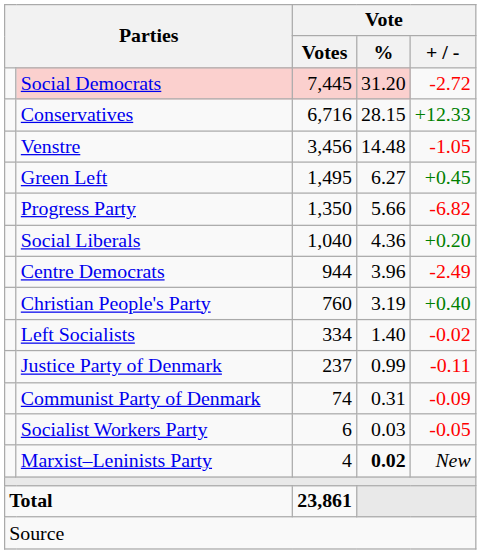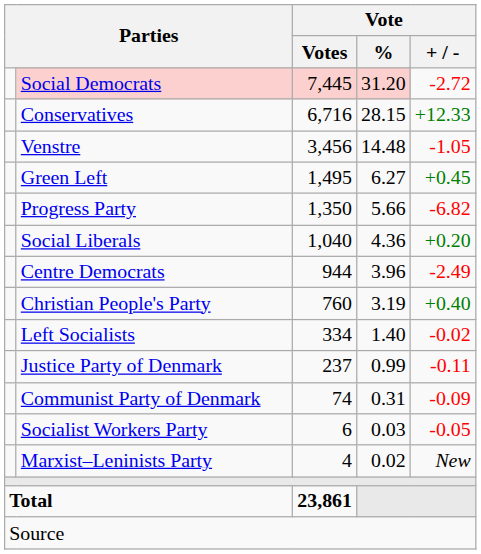(388, 460) bold -> (388, 460) normal
